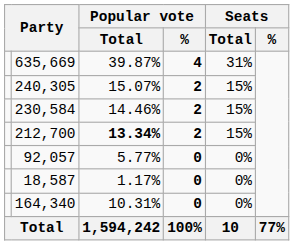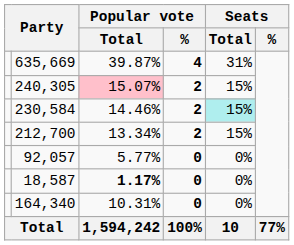(134, 87) no background -> (134, 87) pink background
(239, 110) no background -> (239, 110) paleturquoise background
(134, 134) bold -> (134, 134) normal
(139, 181) normal -> (139, 181) bold
